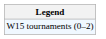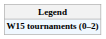(50, 26) normal -> (53, 26) bold
